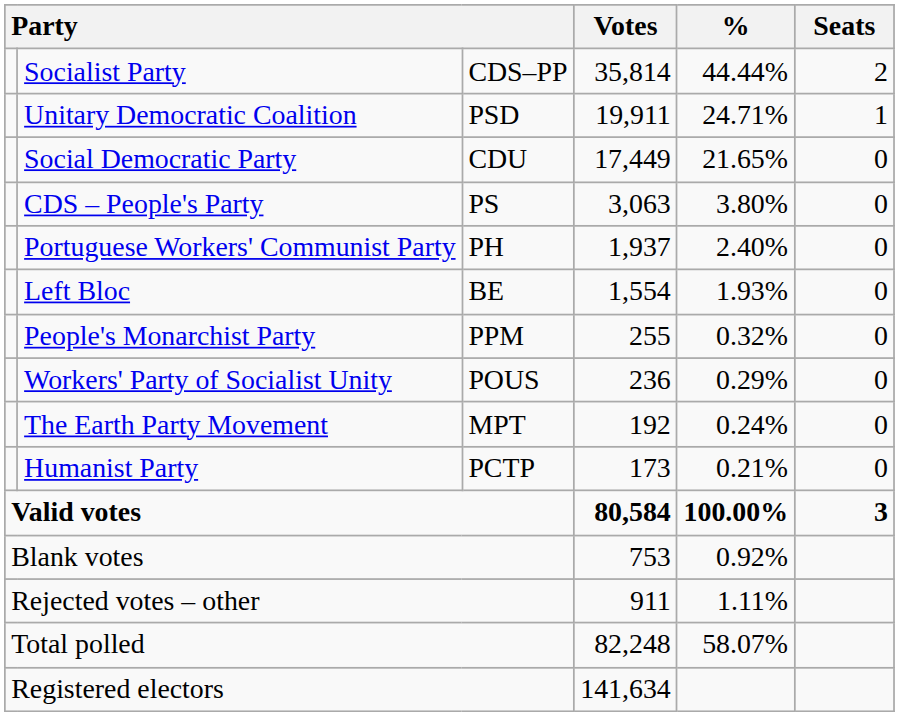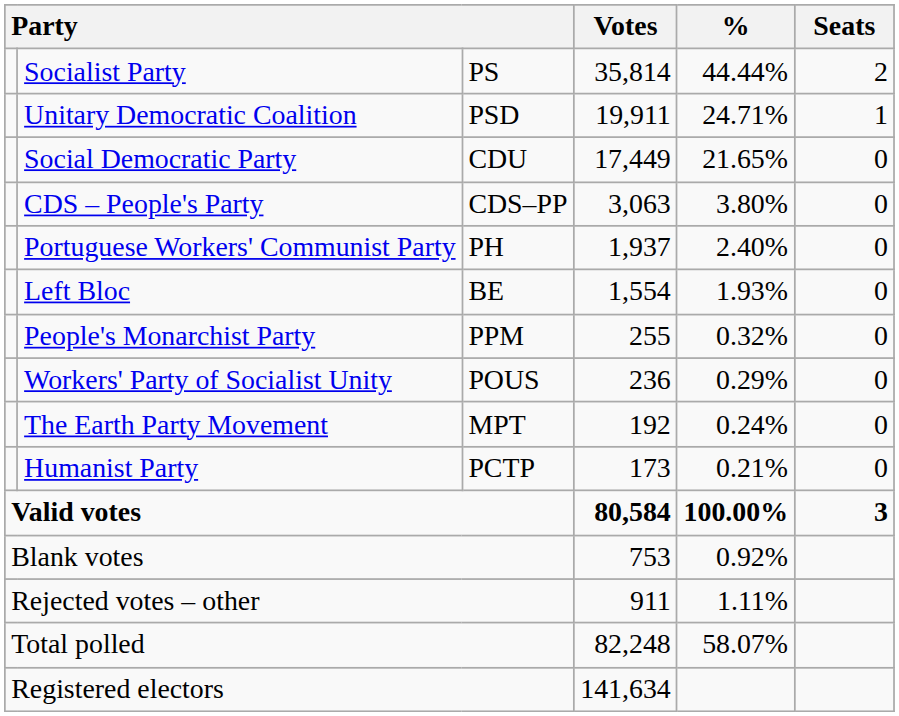(518, 70) CDS–PP -> (484, 70) PS
(484, 203) PS -> (518, 203) CDS–PP
